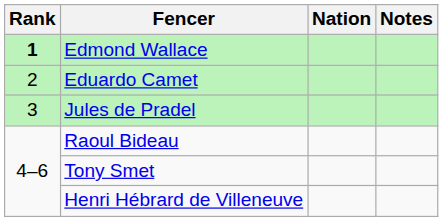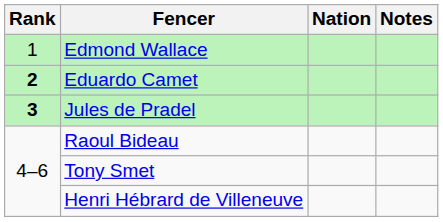(32, 49) bold -> (32, 49) normal
(32, 79) normal -> (32, 79) bold
(32, 110) normal -> (32, 110) bold
